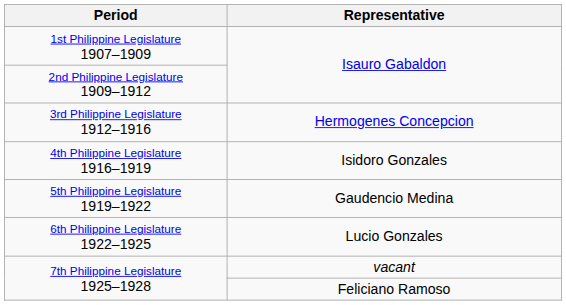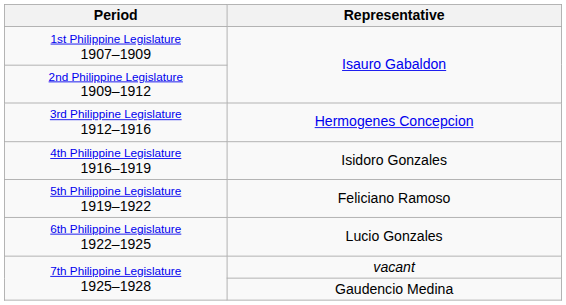(394, 198) Gaudencio Medina -> (394, 198) Feliciano Ramoso
(394, 289) Feliciano Ramoso -> (394, 289) Gaudencio Medina
